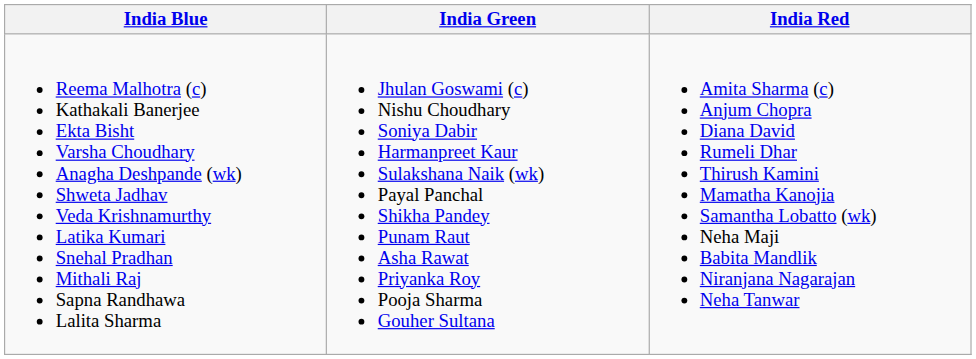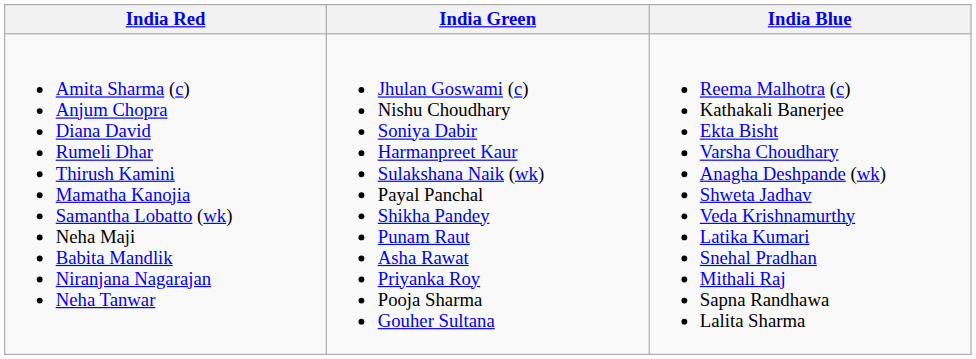columns swapped: (166, 19) <-> (810, 19)
